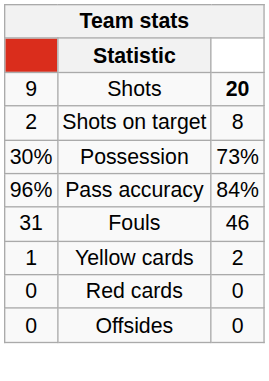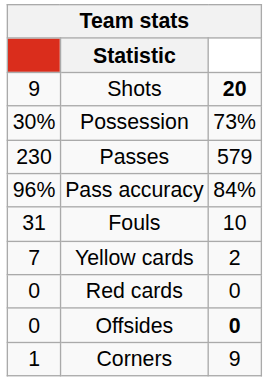- row: (134, 122)
+ row: (134, 156)
(238, 223) 46 -> (235, 223) 10
(31, 257) 1 -> (34, 257) 7
(238, 325) normal -> (235, 325) bold
+ row: (134, 358)
